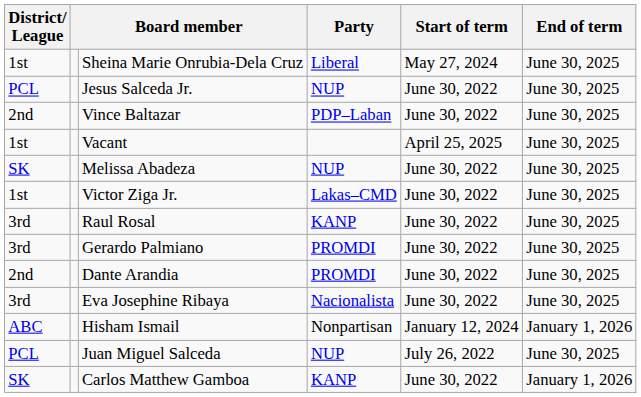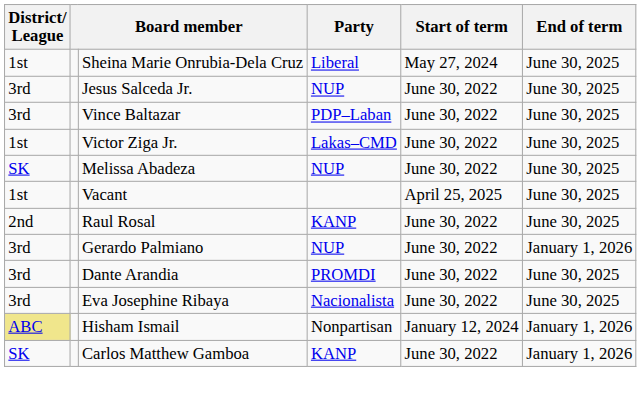(24, 89) PCL -> (19, 89) 3rd
(21, 115) 2nd -> (19, 115) 3rd
rows swapped: (105, 141) <-> (130, 194)
(19, 221) 3rd -> (21, 221) 2nd
(343, 247) PROMDI -> (328, 247) NUP
(573, 247) June 30, 2025 -> (579, 247) January 1, 2026
(21, 273) 2nd -> (19, 273) 3rd
(25, 326) no background -> (25, 326) khaki background
- row: (151, 353)
